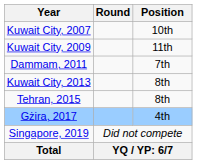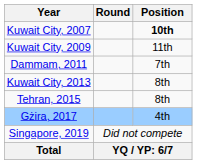(162, 30) normal -> (162, 30) bold
